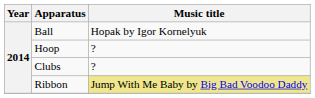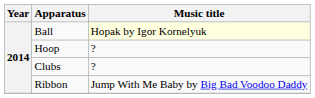(149, 31) no background -> (149, 31) lightyellow background
(199, 84) khaki background -> (199, 84) no background
